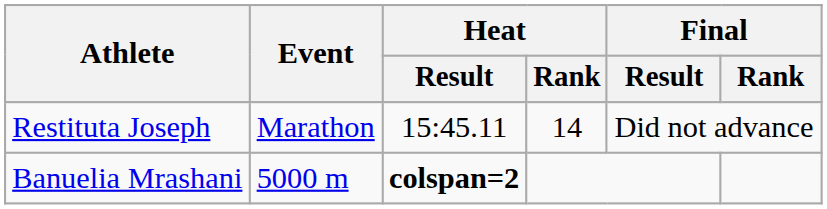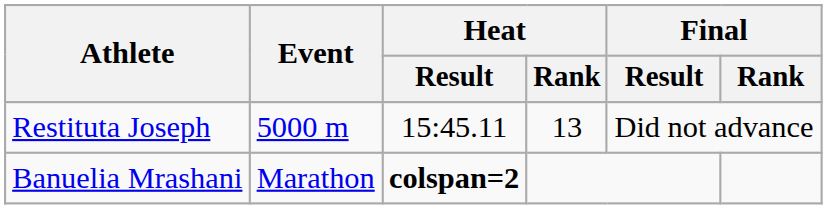(316, 127) Marathon -> (303, 127) 5000 m
(567, 127) 14 -> (567, 127) 13
(303, 177) 5000 m -> (316, 177) Marathon
